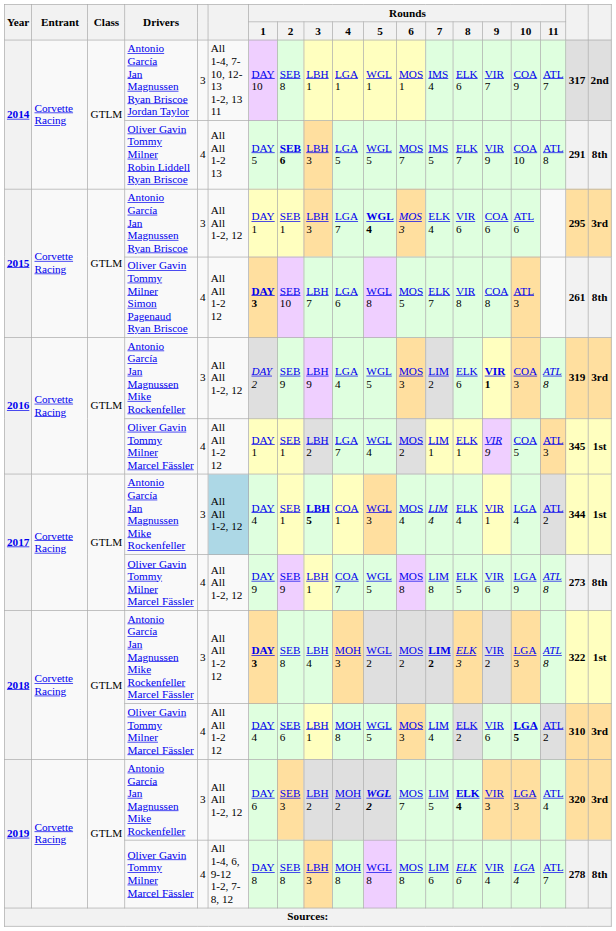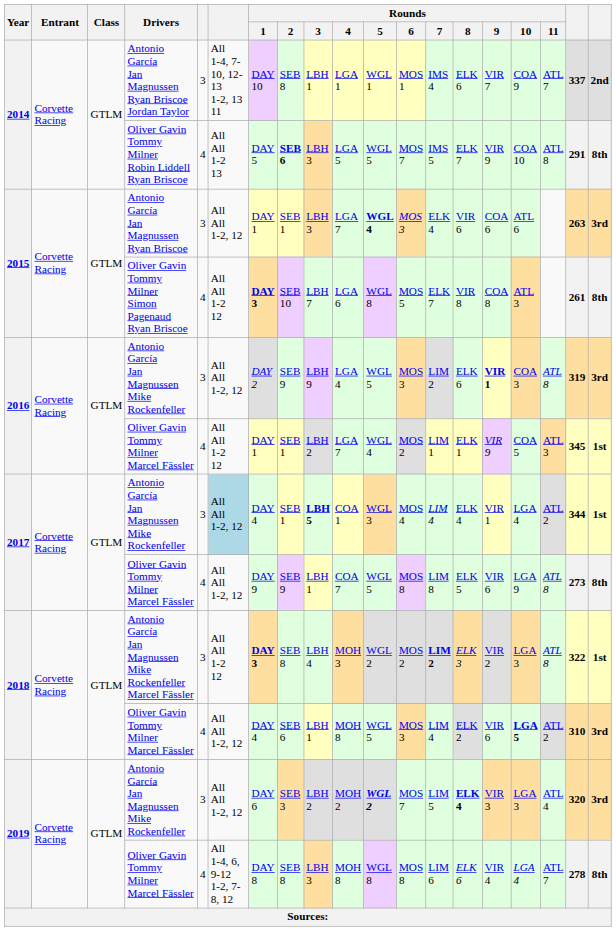(577, 80) 317 -> (577, 80) 337
(577, 223) 295 -> (577, 223) 263
(218, 731) All All 1-2 12 -> (227, 731) All All 1-2, 12
